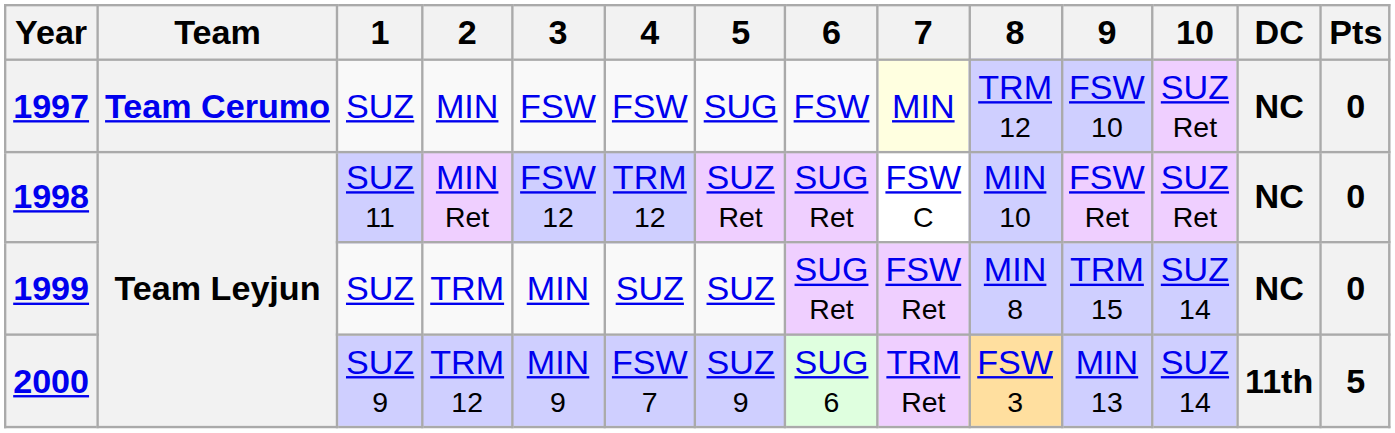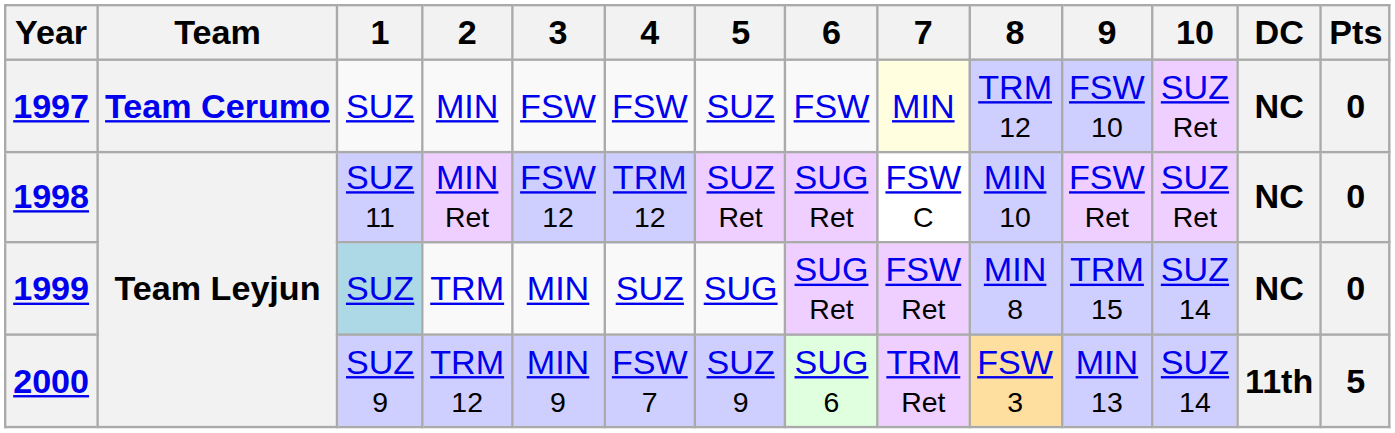(741, 105) SUG -> (741, 105) SUZ
(380, 289) no background -> (380, 289) lightblue background
(741, 289) SUZ -> (741, 289) SUG
